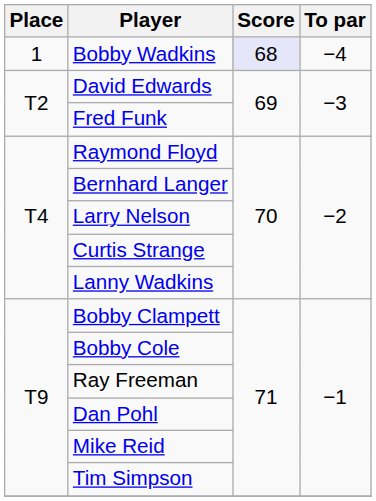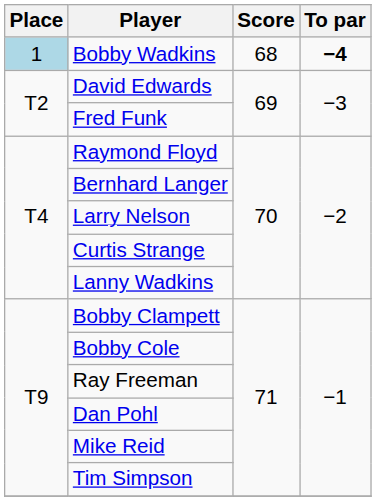(36, 53) no background -> (36, 53) lightblue background
(266, 53) lavender background -> (266, 53) no background
(335, 53) normal -> (335, 53) bold
